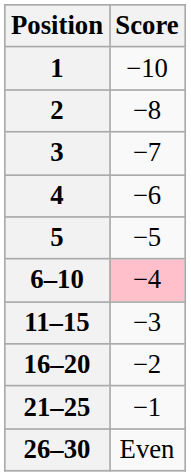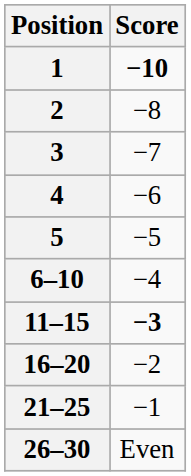(147, 68) normal -> (147, 68) bold
(147, 279) pink background -> (147, 279) no background
(147, 322) normal -> (147, 322) bold
